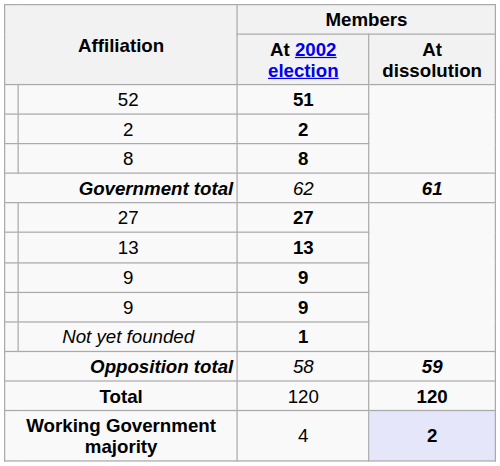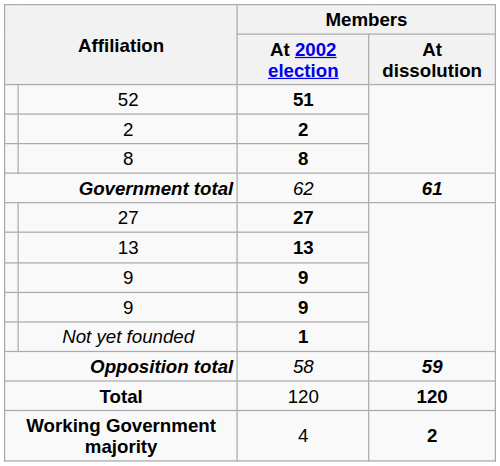(432, 436) lavender background -> (432, 436) no background
